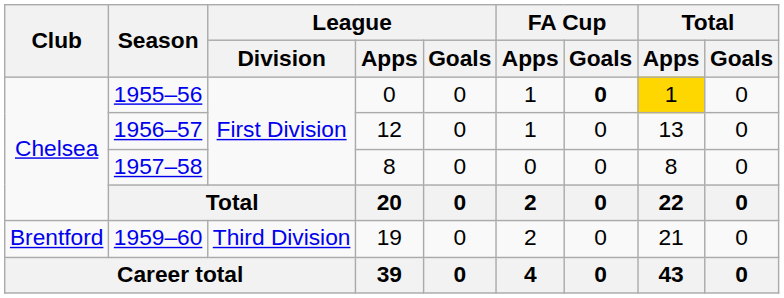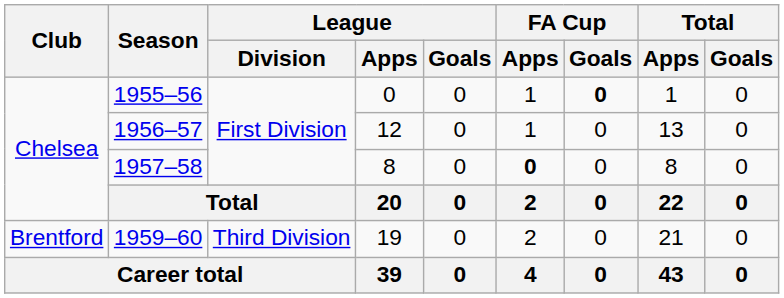(671, 94) gold background -> (671, 94) no background
(530, 166) normal -> (530, 166) bold
